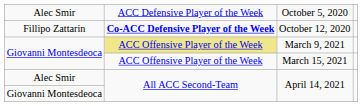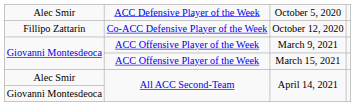(191, 28) bold -> (187, 28) normal
(191, 45) khaki background -> (187, 45) no background
